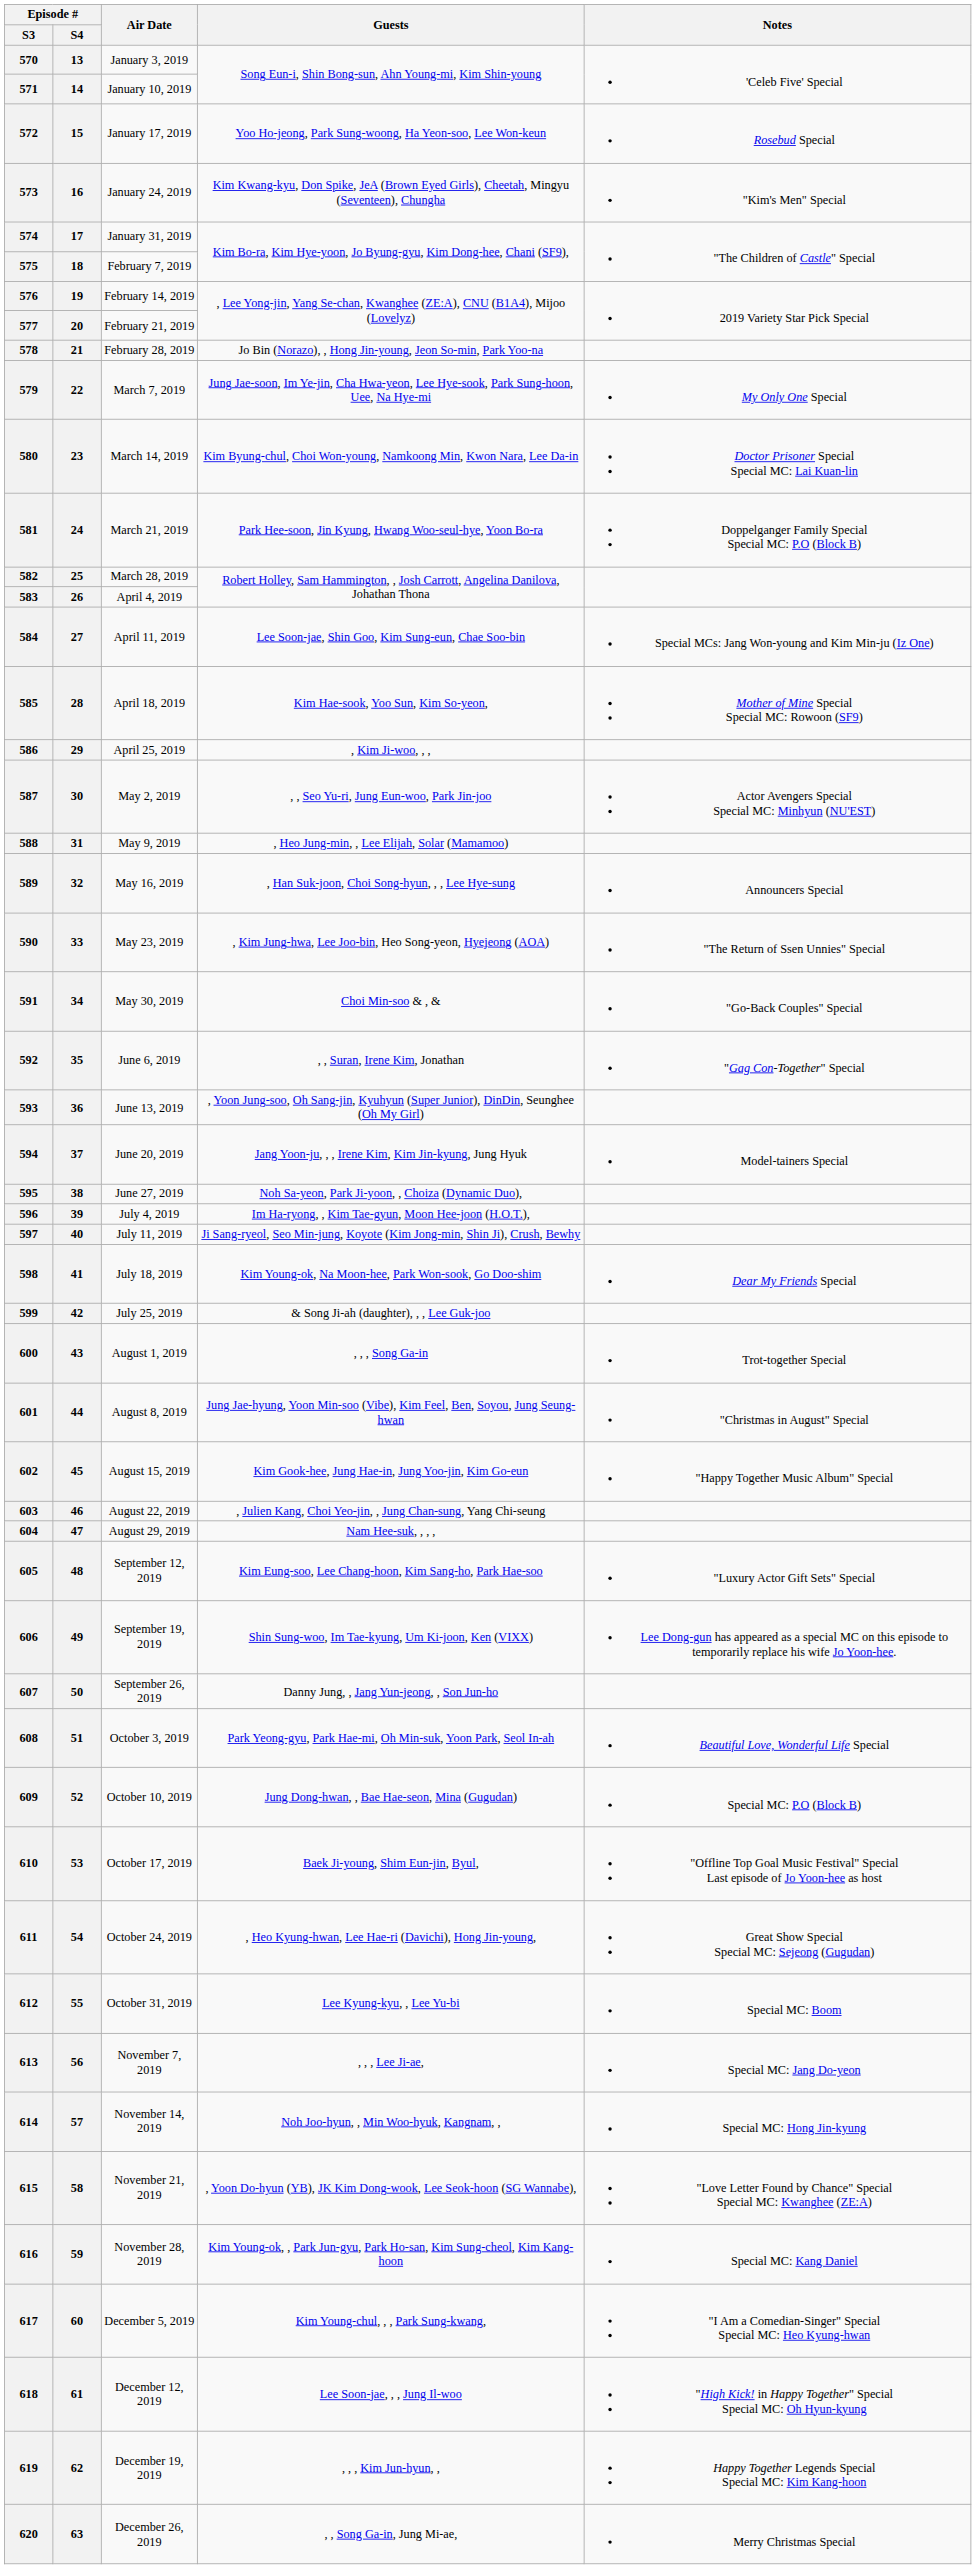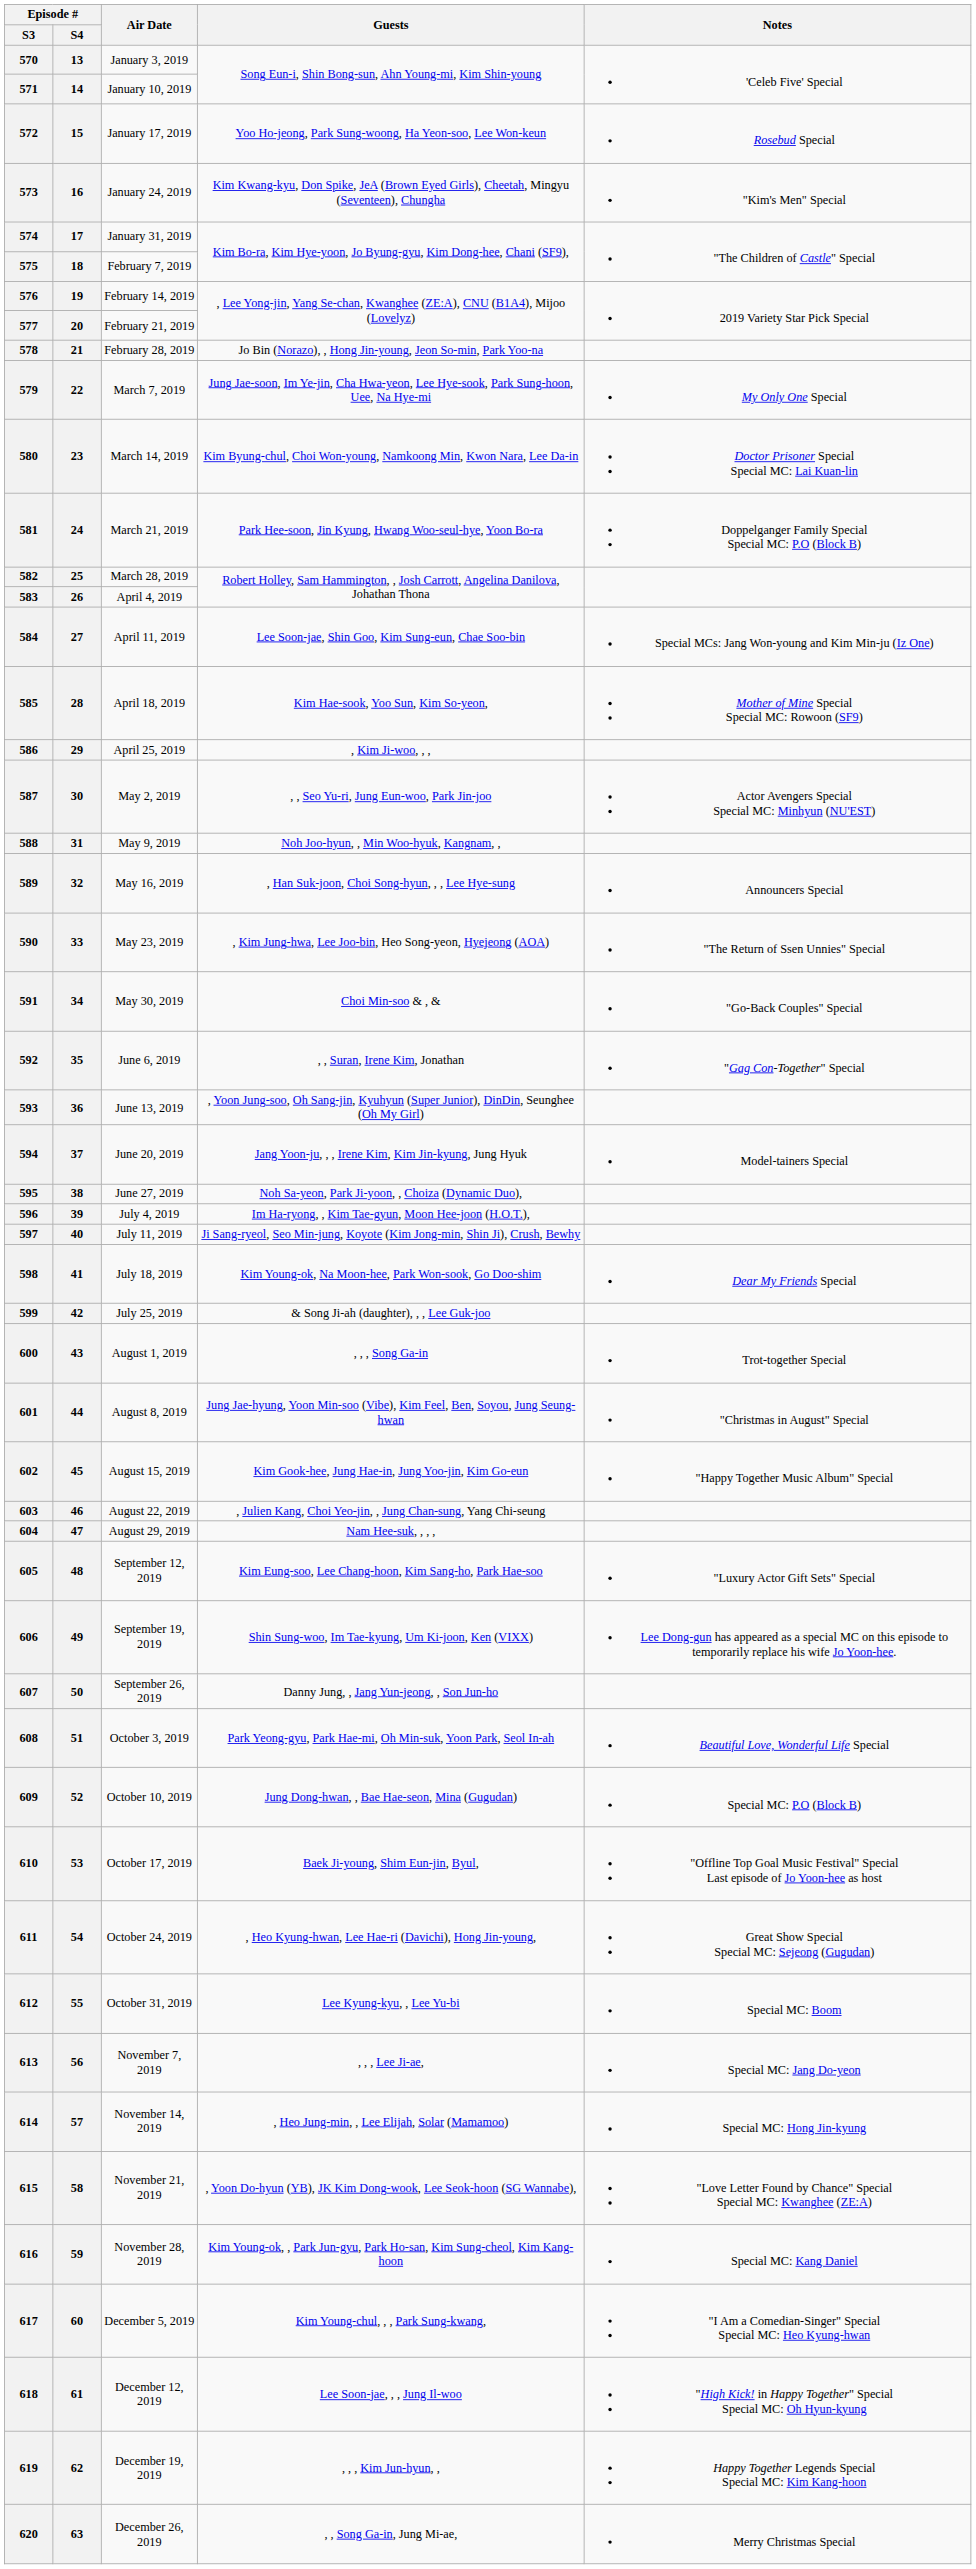(391, 844) , Heo Jung-min, , Lee Elijah, Solar (Mamamoo) -> (391, 844) Noh Joo-hyun, , Min Woo-hyuk, Kangnam, ,
(391, 2122) Noh Joo-hyun, , Min Woo-hyuk, Kangnam, , -> (391, 2122) , Heo Jung-min, , Lee Elijah, Solar (Mamamoo)
